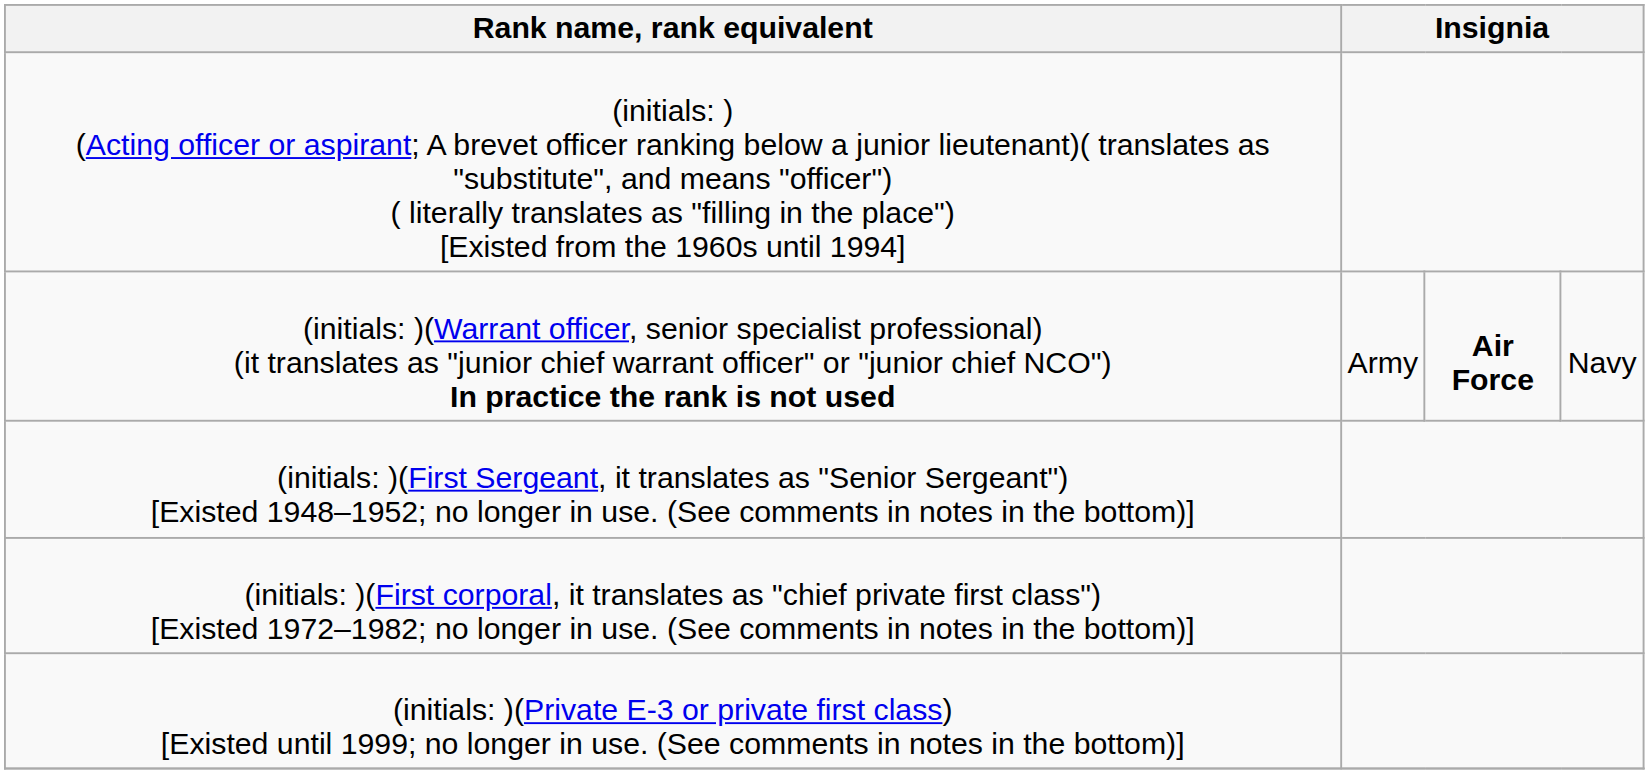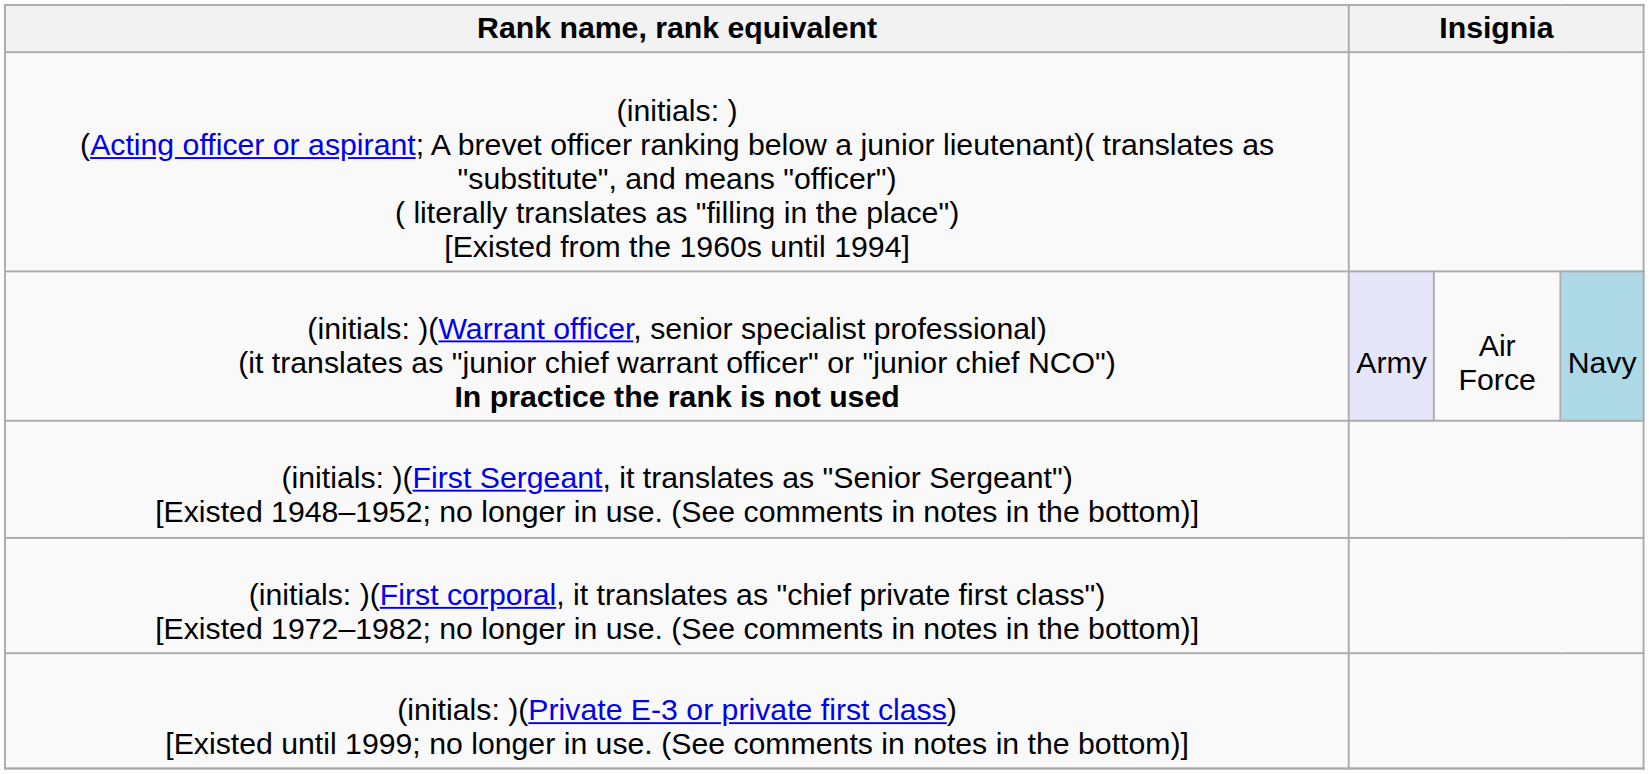(1383, 362) no background -> (1391, 362) lavender background
(1493, 362) bold -> (1497, 362) normal
(1602, 362) no background -> (1602, 362) lightblue background
